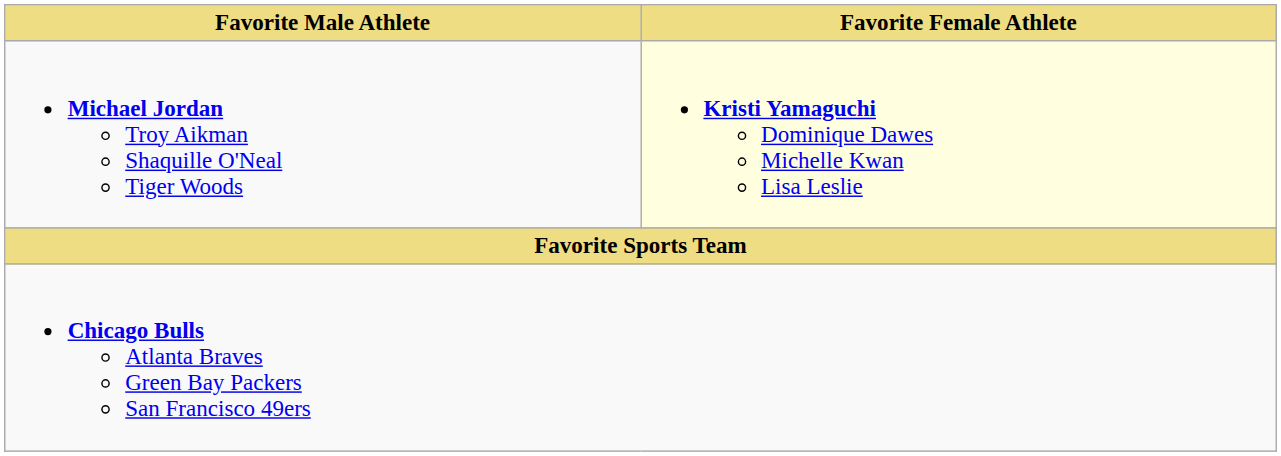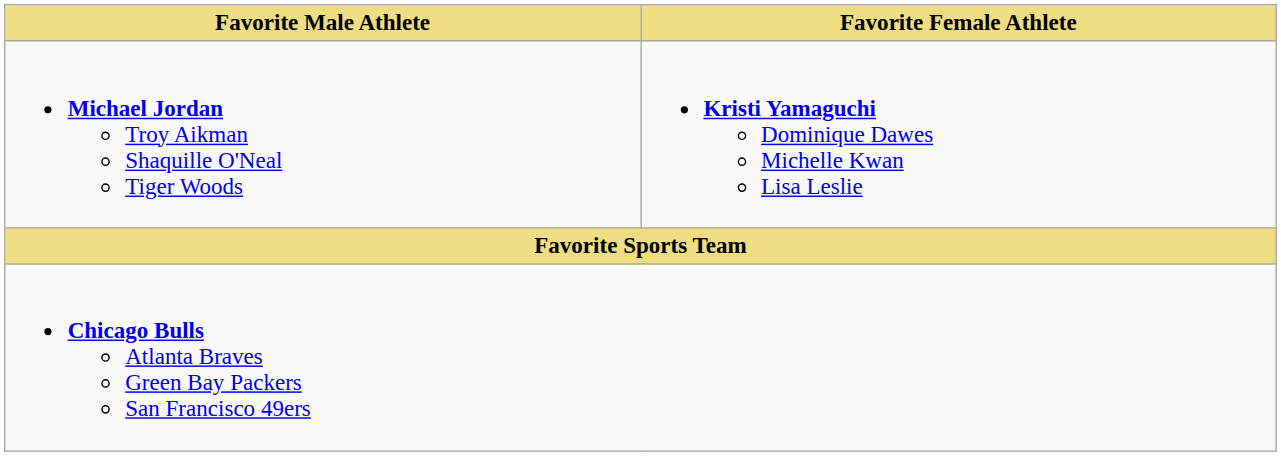(958, 147) lightyellow background -> (958, 147) no background
